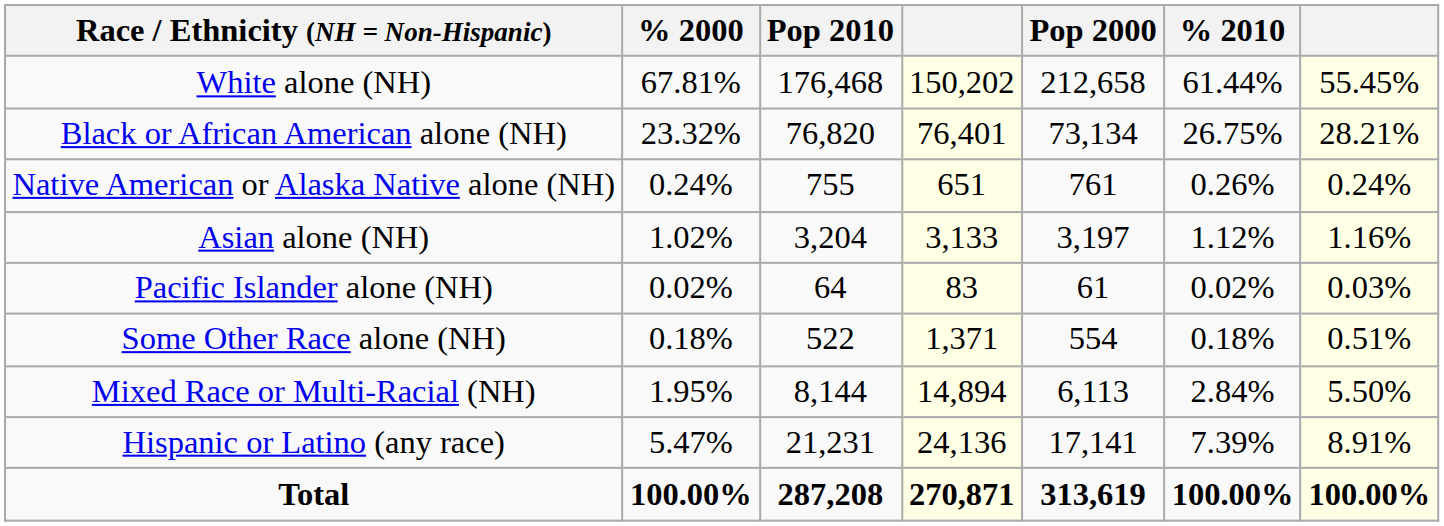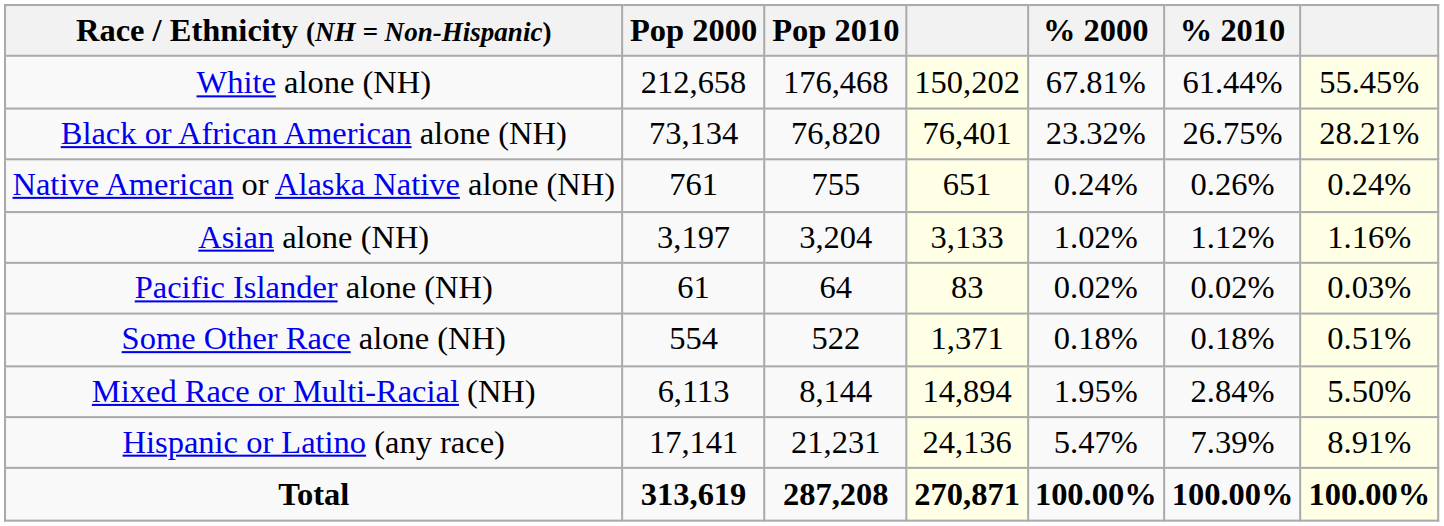columns swapped: (1093, 30) <-> (691, 30)
